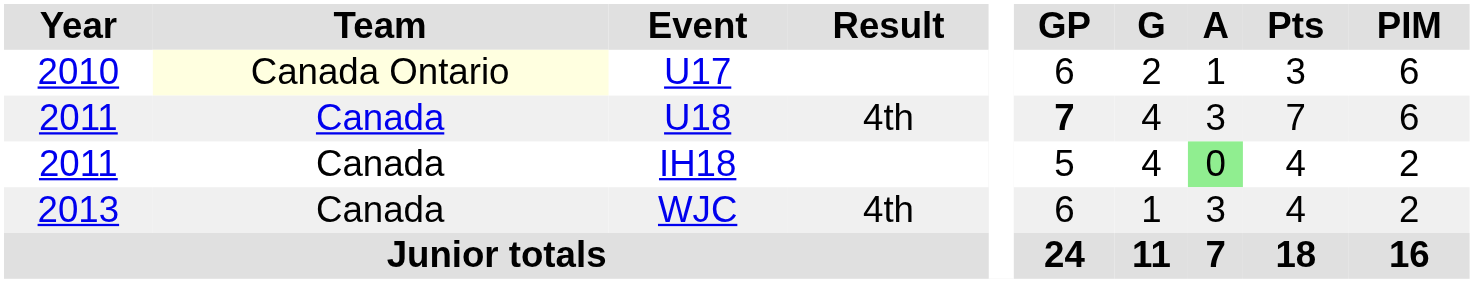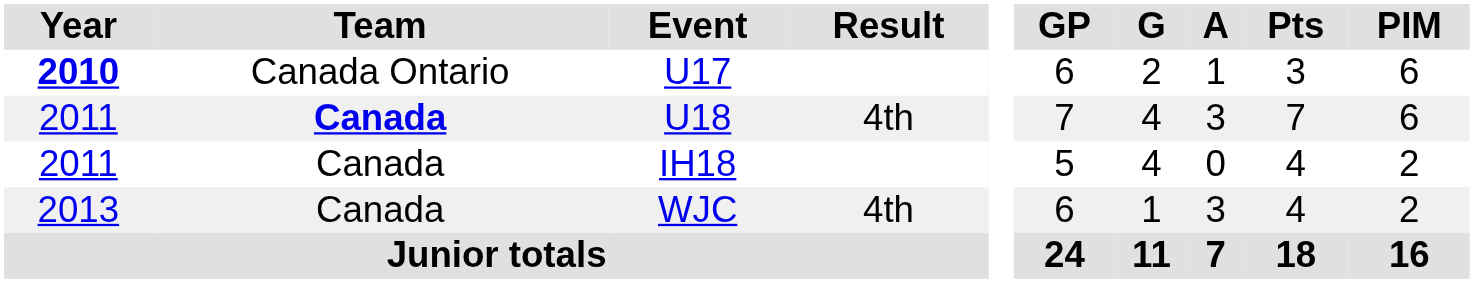(78, 72) normal -> (78, 72) bold
(380, 72) lightyellow background -> (380, 72) no background
(380, 117) normal -> (380, 117) bold
(1064, 117) bold -> (1064, 117) normal
(1216, 163) lightgreen background -> (1216, 163) no background
